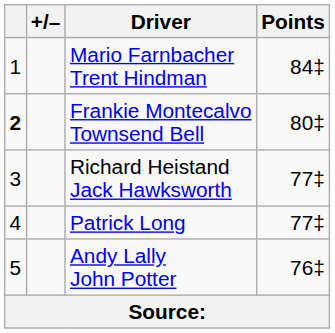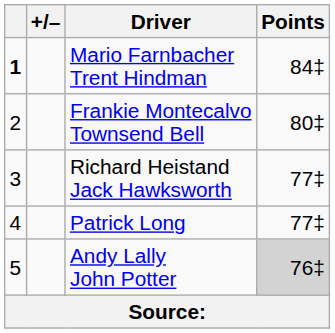(15, 66) normal -> (15, 66) bold
(15, 122) bold -> (15, 122) normal
(307, 268) no background -> (307, 268) lightgrey background
